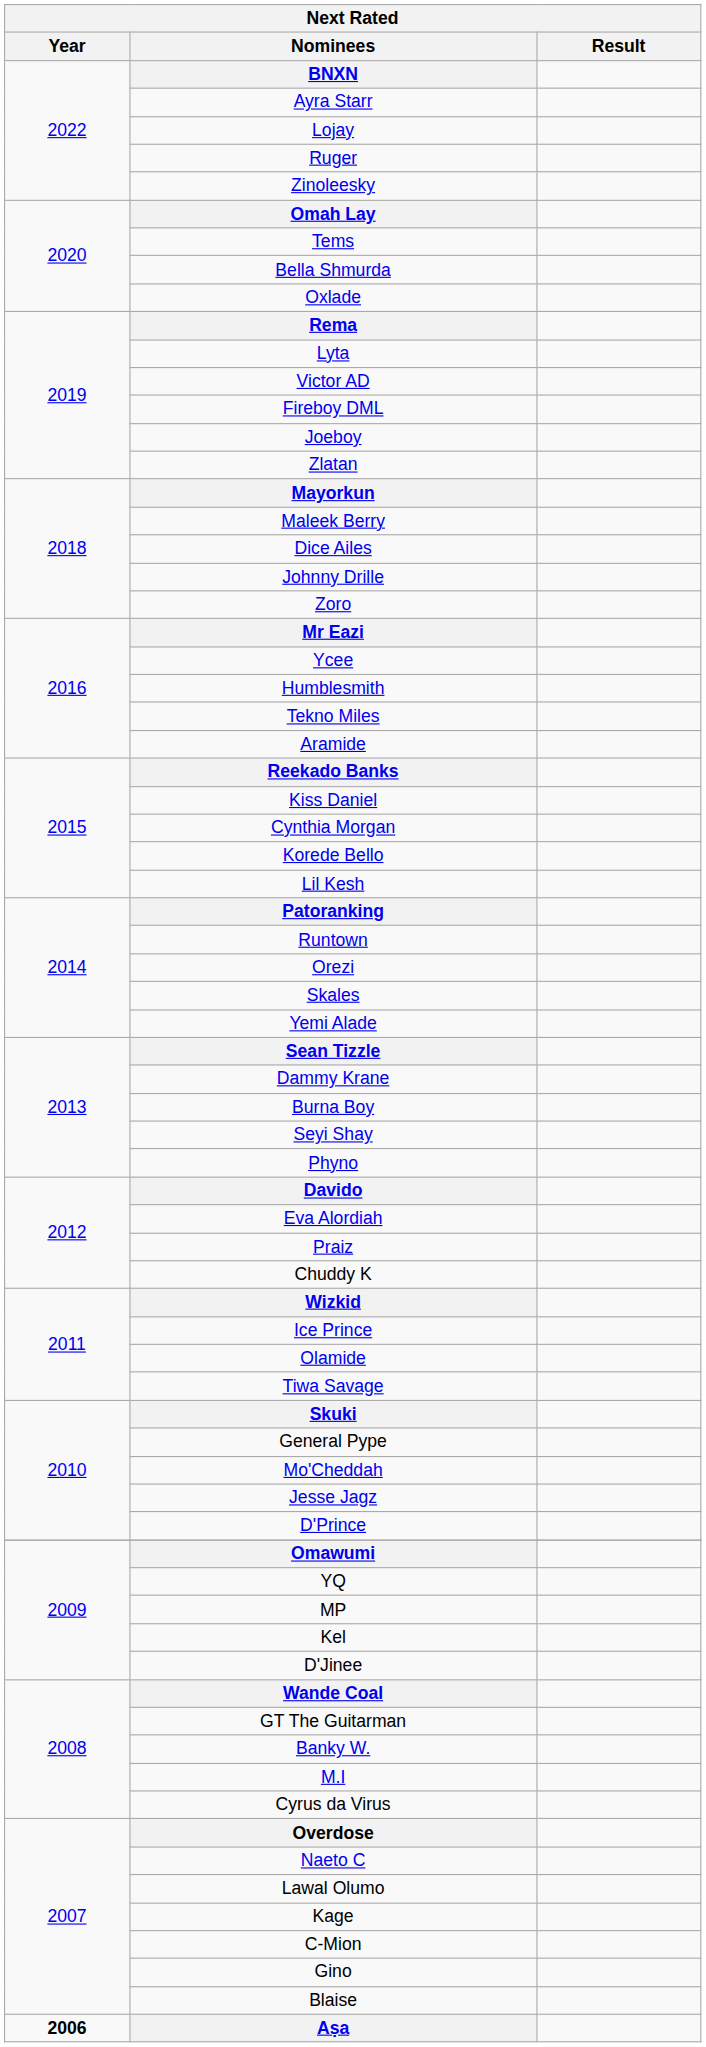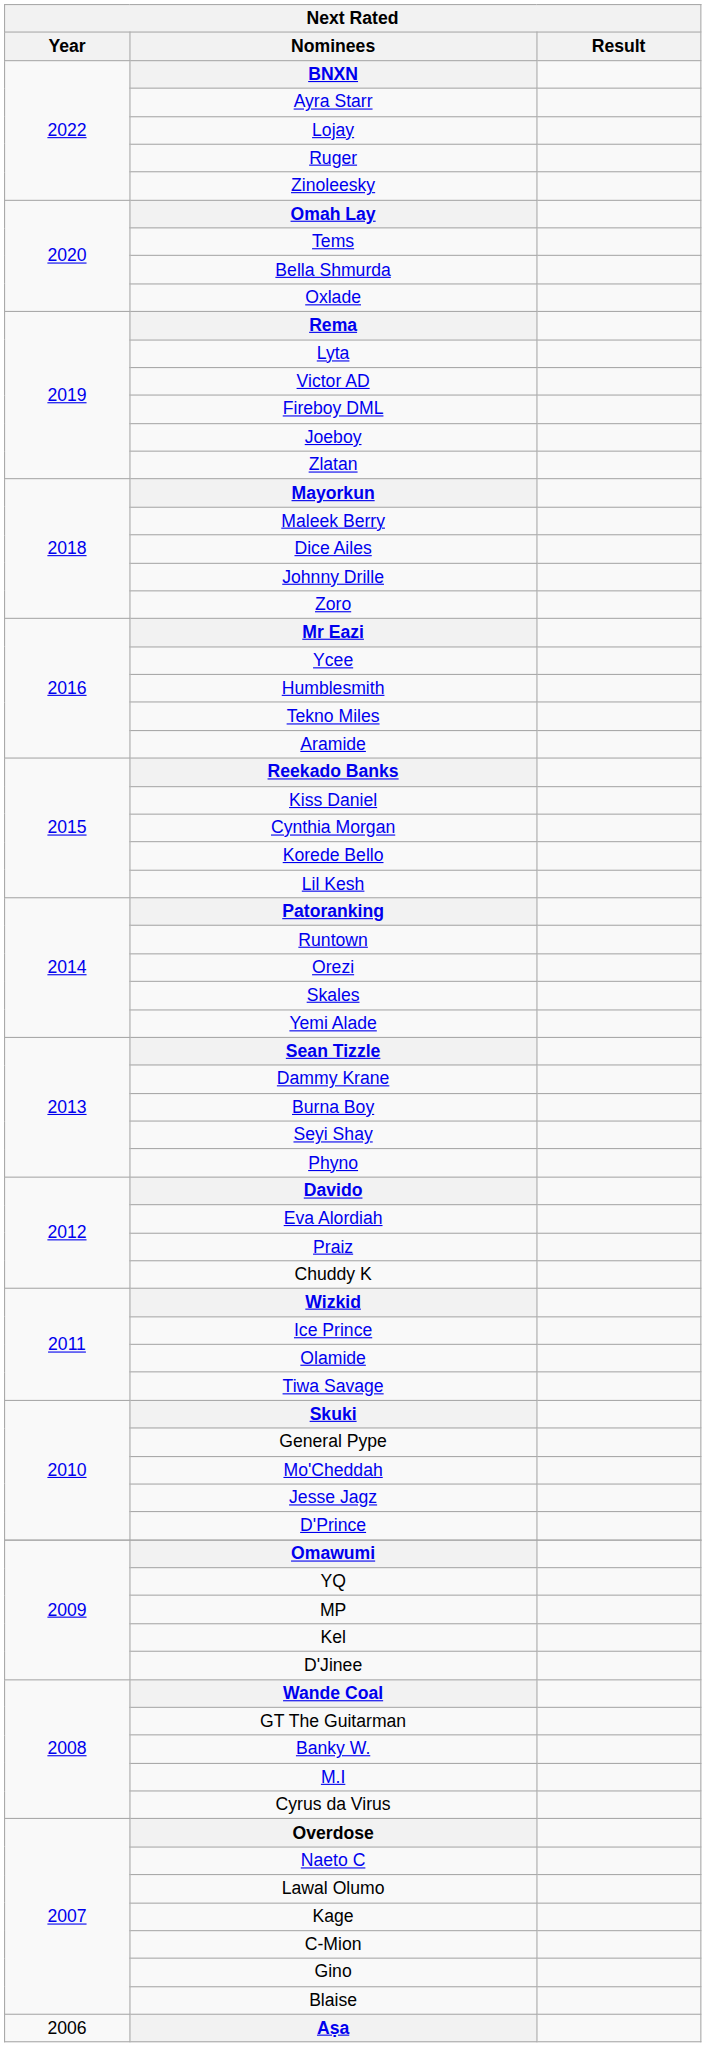(67, 2028) bold -> (67, 2028) normal
